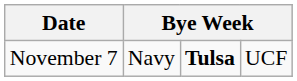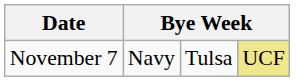(210, 58) bold -> (209, 58) normal
(266, 58) no background -> (264, 58) khaki background
